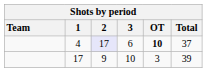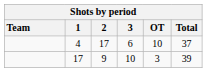(104, 43) lavender background -> (104, 43) no background
(157, 43) bold -> (157, 43) normal
